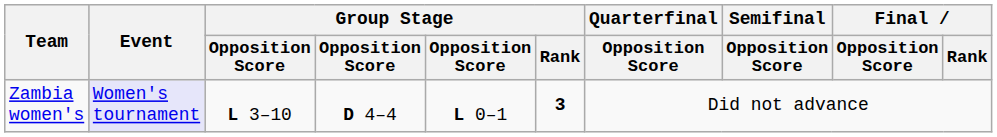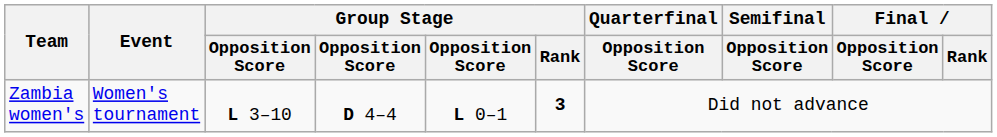(147, 105) lavender background -> (147, 105) no background
